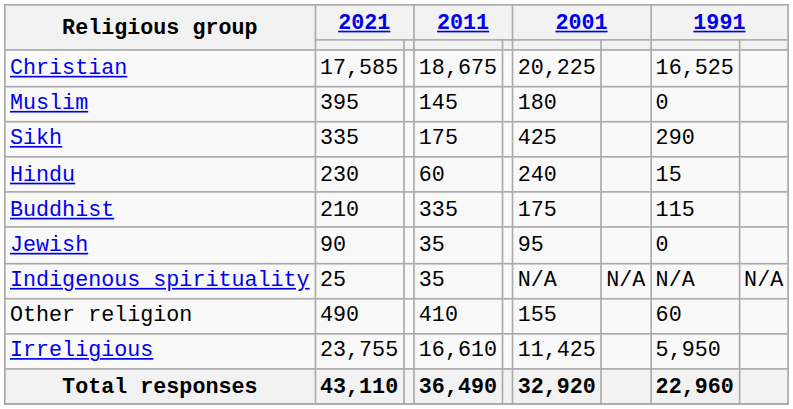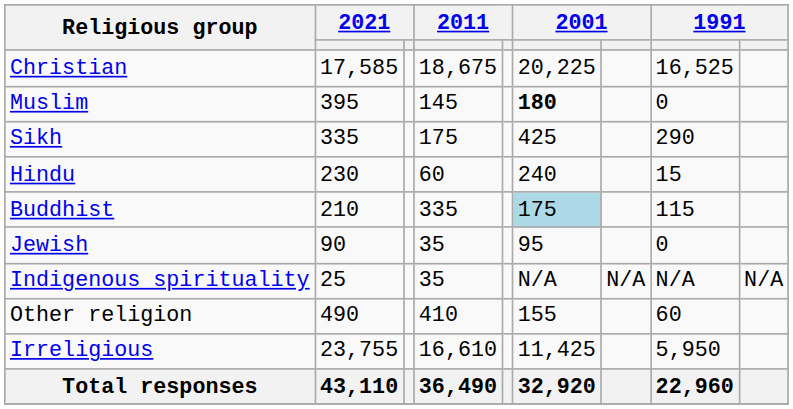(537, 104) normal -> (537, 104) bold
(537, 210) no background -> (537, 210) lightblue background
